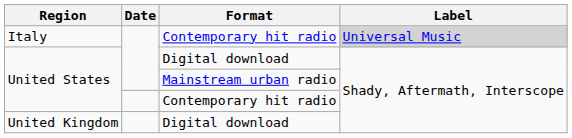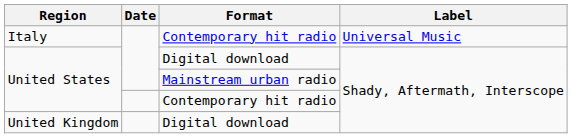(402, 37) lightgrey background -> (402, 37) no background
